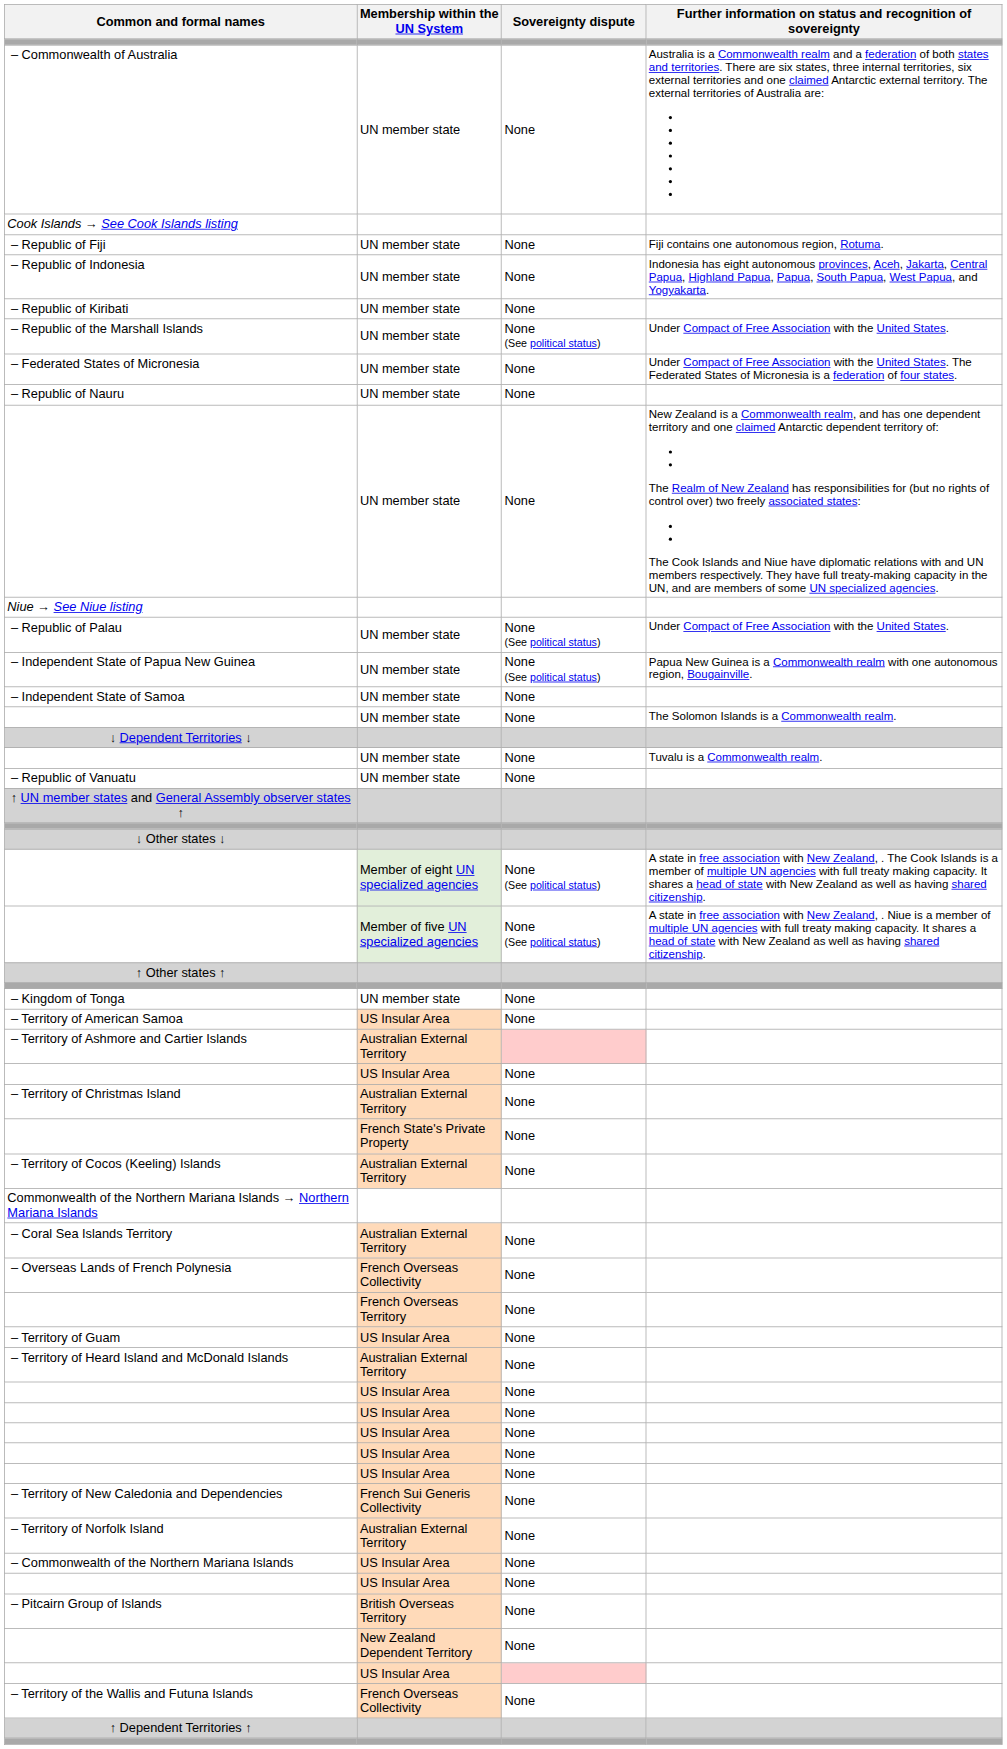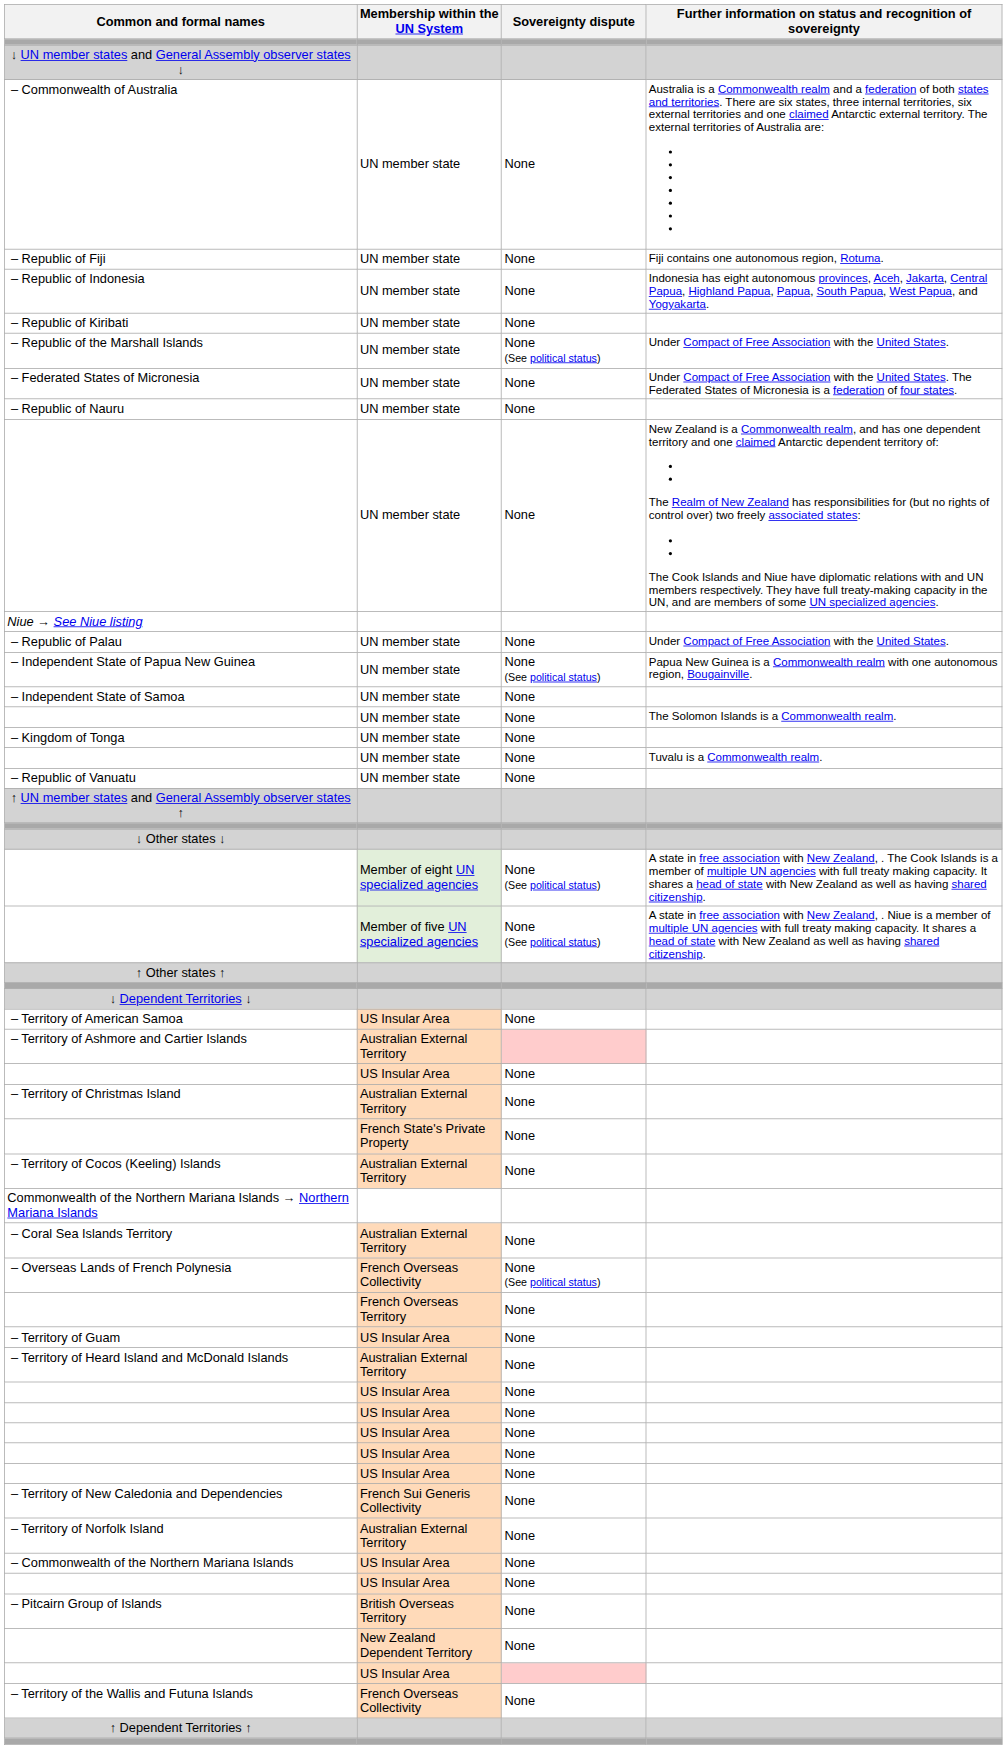+ row: (181, 62)
- row: (123, 224)
(552, 634) None (See political status) -> (520, 642) None
rows swapped: (66, 998) <-> (181, 737)
(520, 1275) None -> (552, 1275) None (See political status)
